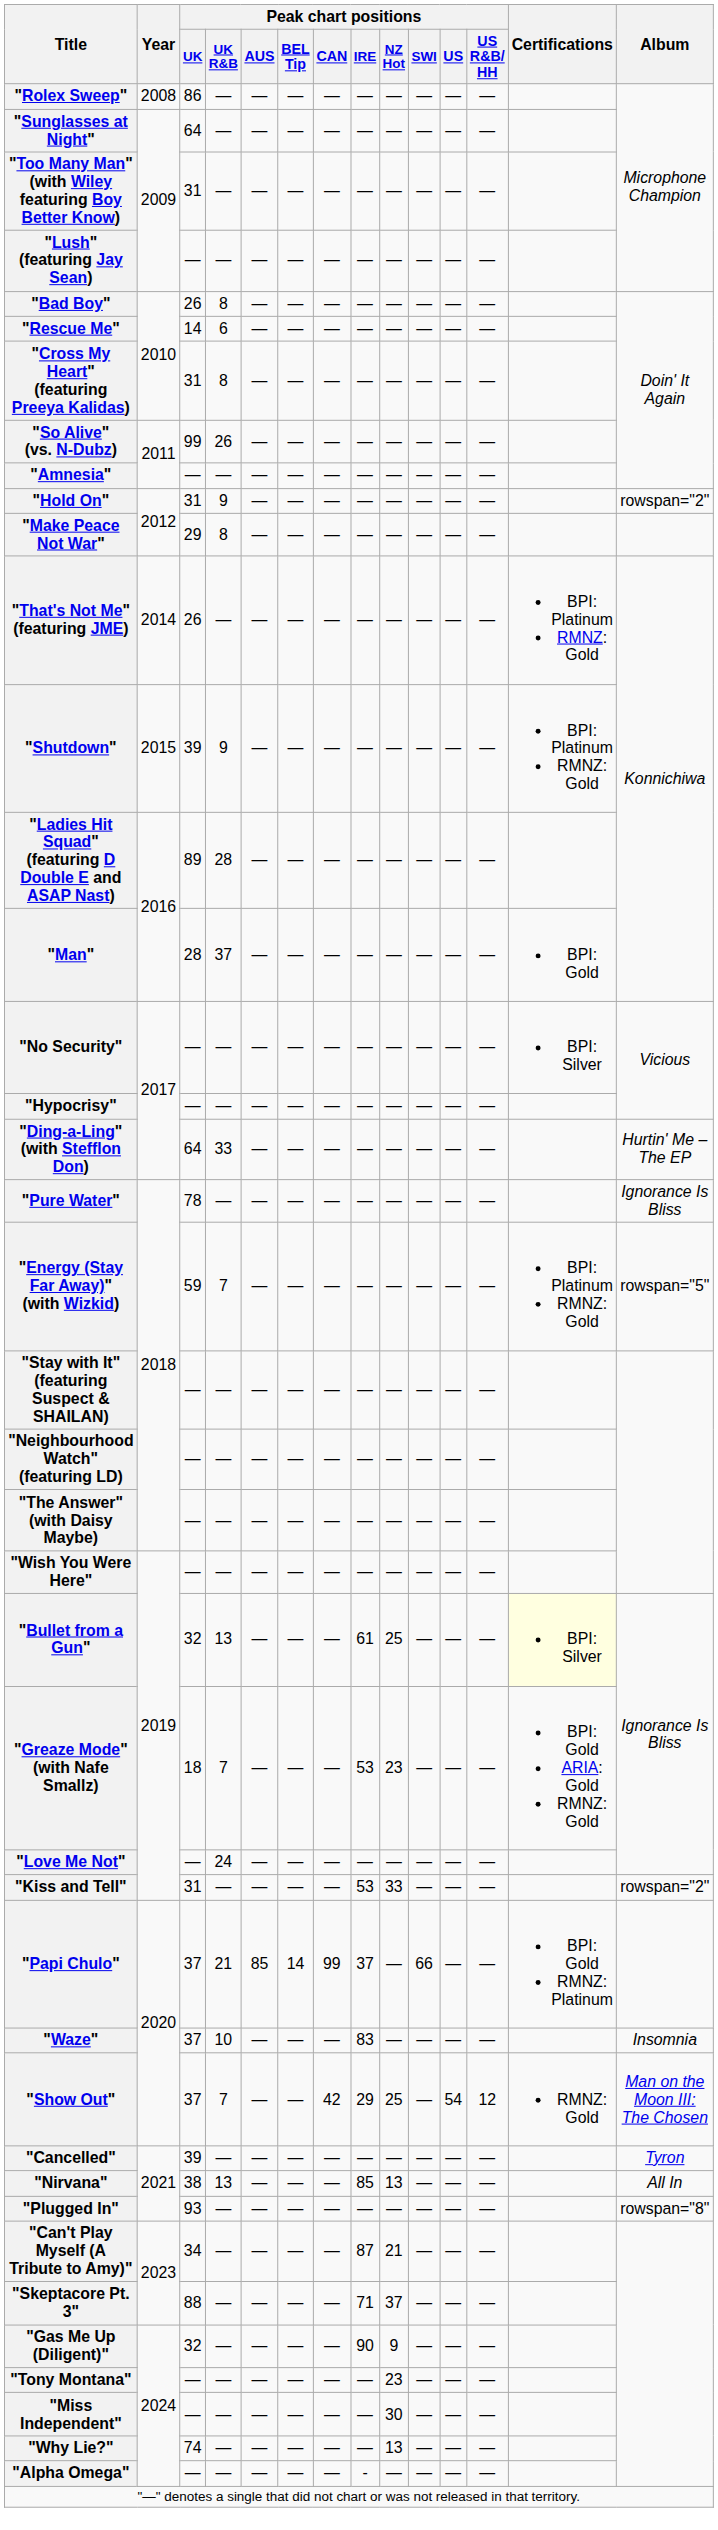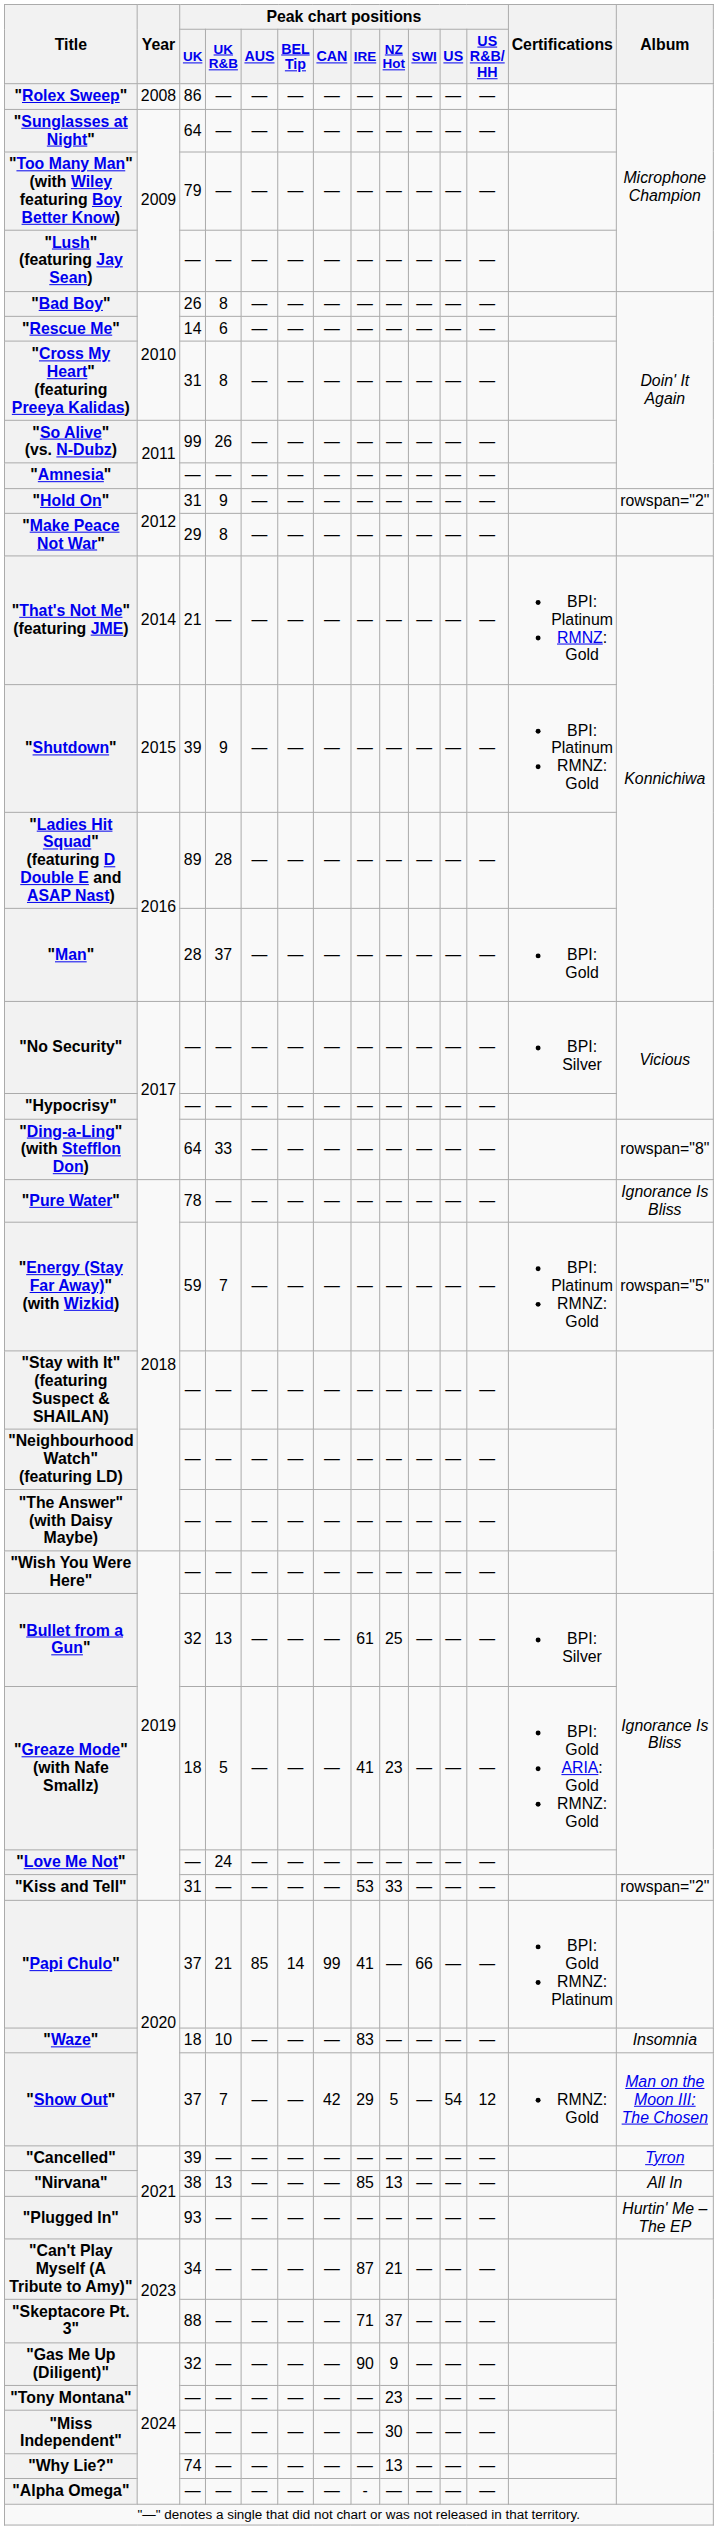(193, 191) 31 -> (193, 191) 79
(193, 620) 26 -> (193, 620) 21
(665, 1149) Hurtin' Me – The EP -> (665, 1149) rowspan="8"
(562, 1649) lightyellow background -> (562, 1649) no background
(223, 1767) 7 -> (223, 1767) 5
(365, 1767) 53 -> (365, 1767) 41
(365, 1964) 37 -> (365, 1964) 41
(193, 2040) 37 -> (193, 2040) 18
(394, 2099) 25 -> (394, 2099) 5
(665, 2208) rowspan="8" -> (665, 2217) Hurtin' Me – The EP
